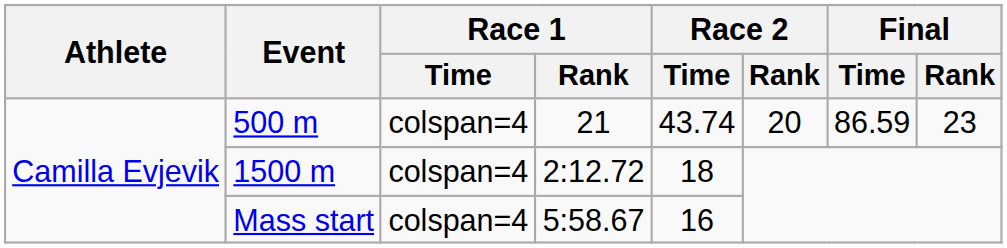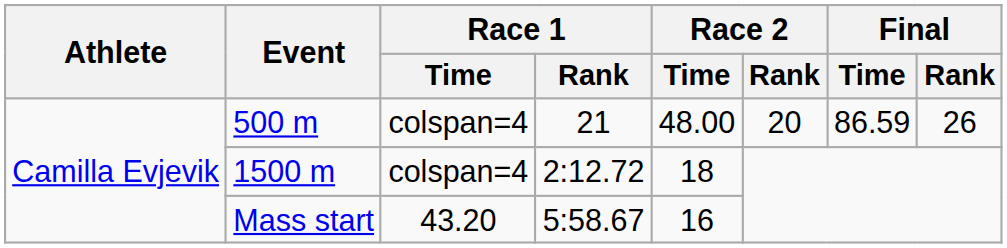(697, 123) 43.74 -> (697, 123) 48.00
(960, 123) 23 -> (960, 123) 26
(458, 220) colspan=4 -> (458, 220) 43.20
